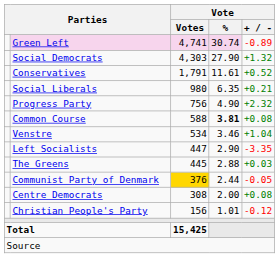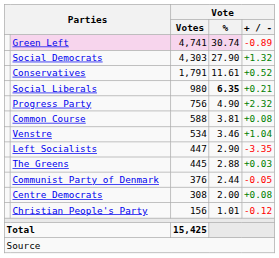(228, 88) normal -> (228, 88) bold
(228, 119) bold -> (228, 119) normal
(198, 180) gold background -> (198, 180) no background
